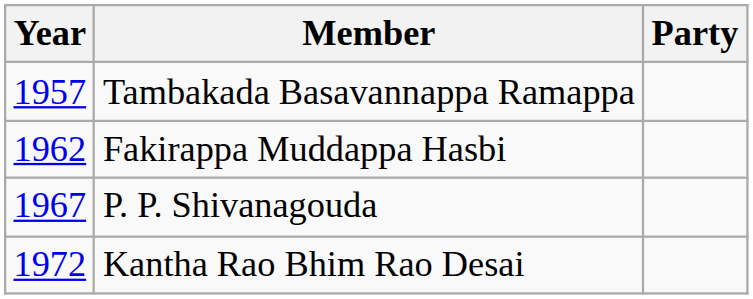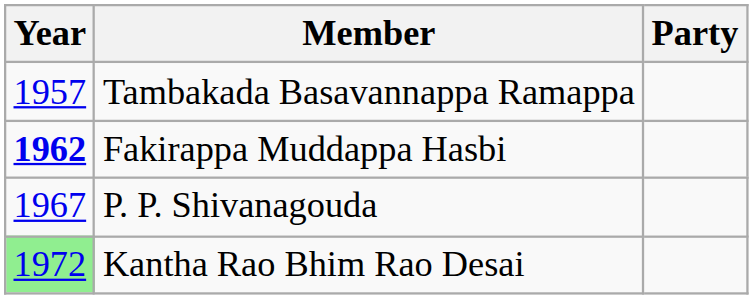(50, 148) normal -> (50, 148) bold
(50, 263) no background -> (50, 263) lightgreen background
